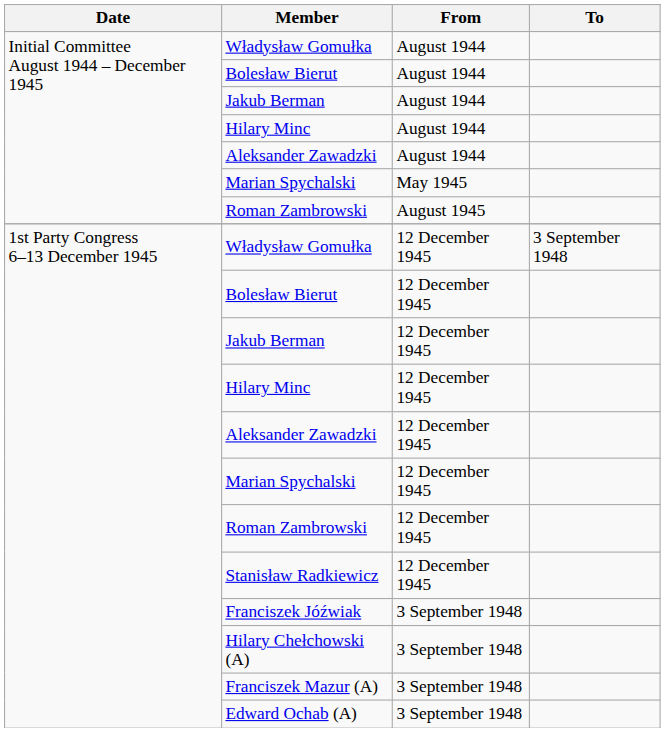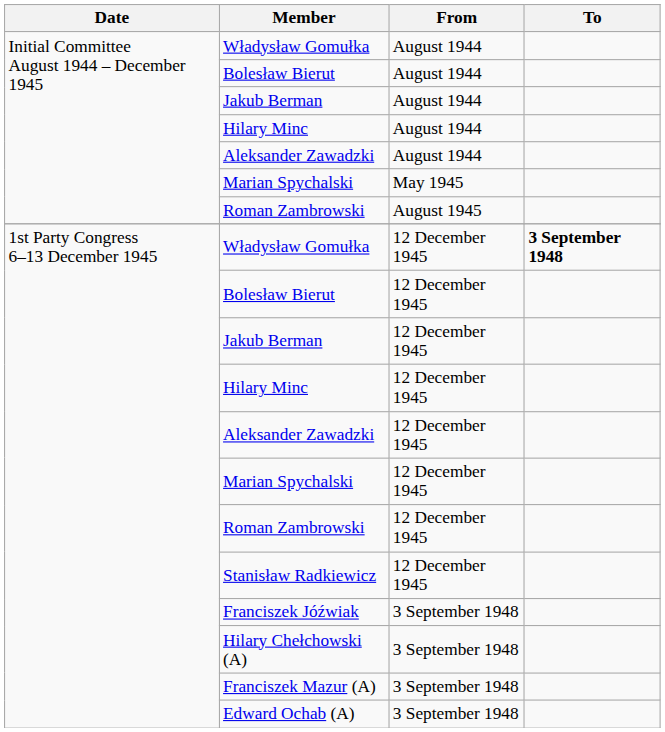(576, 247) normal -> (575, 247) bold
